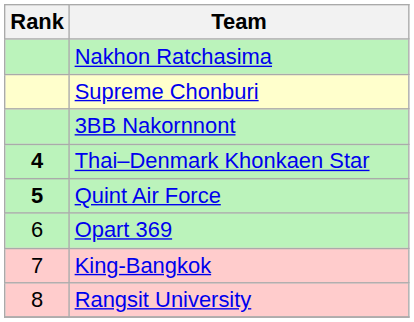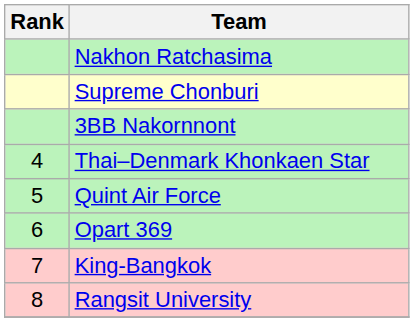(37, 160) bold -> (37, 160) normal
(37, 195) bold -> (37, 195) normal
